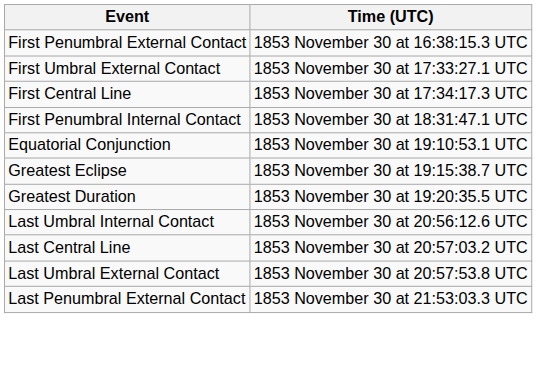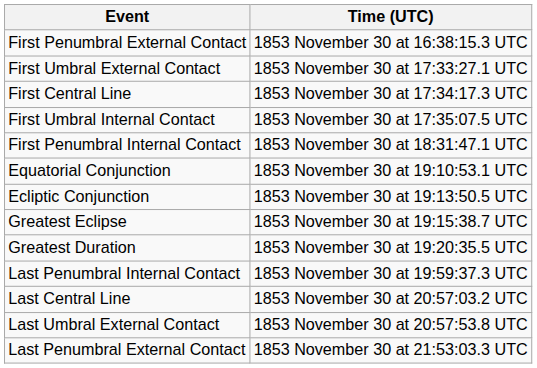+ row: (112, 119)
+ row: (79, 196)
+ row: (124, 273)
- row: (111, 222)
